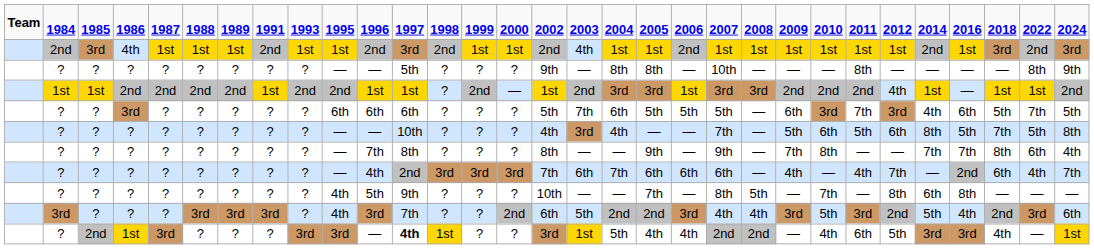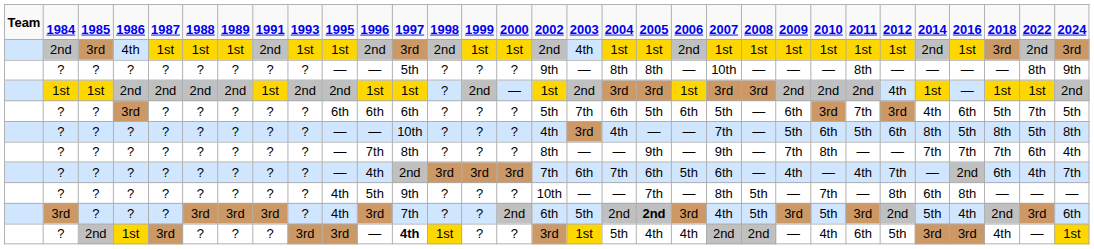(689, 111) 5th -> (689, 111) 6th
(1002, 132) 7th -> (1002, 132) 8th
(1002, 152) 8th -> (1002, 152) 7th
(689, 173) 6th -> (689, 173) 5th
(654, 214) normal -> (654, 214) bold
(759, 214) 4th -> (759, 214) 5th
